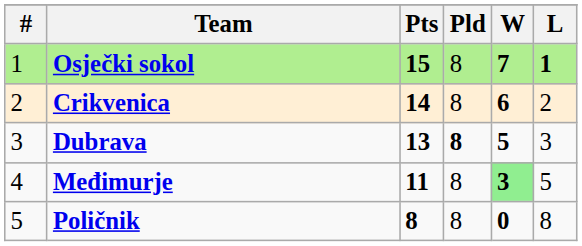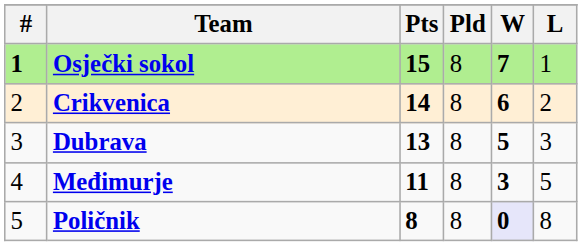(17, 63) normal -> (17, 63) bold
(546, 63) bold -> (546, 63) normal
(456, 142) bold -> (456, 142) normal
(503, 181) lightgreen background -> (503, 181) no background
(503, 220) no background -> (503, 220) lavender background
